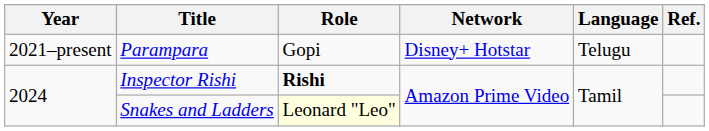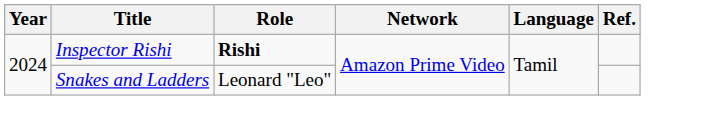- row: (164, 49)
(339, 110) lightyellow background -> (275, 79) no background
